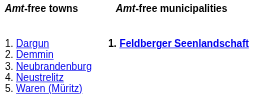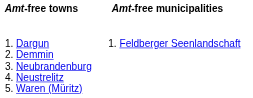(172, 44) bold -> (167, 44) normal
